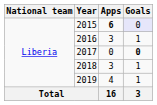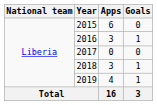(111, 25) bold -> (111, 25) normal
(138, 25) lavender background -> (138, 25) no background
(138, 53) bold -> (138, 53) normal
